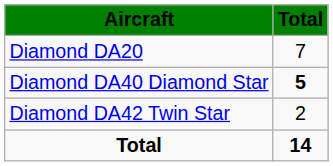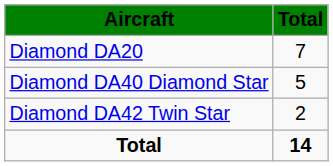(301, 82) bold -> (301, 82) normal
